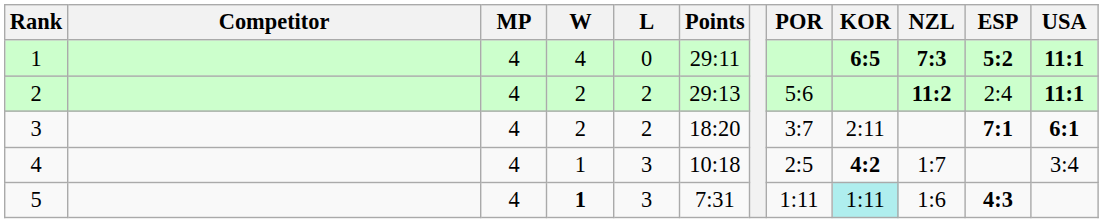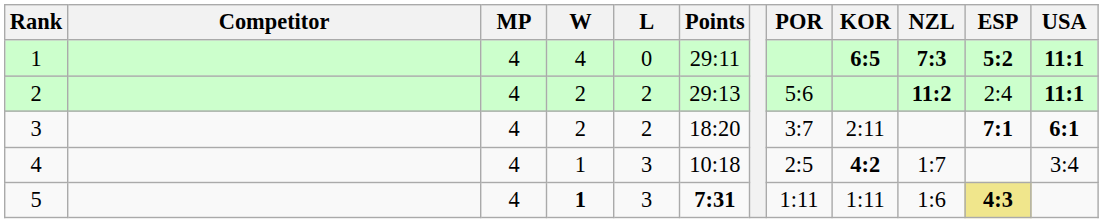(715, 199) normal -> (715, 199) bold
(865, 199) paleturquoise background -> (865, 199) no background
(998, 199) no background -> (998, 199) khaki background
